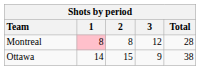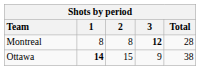(101, 42) pink background -> (101, 42) no background
(157, 42) normal -> (157, 42) bold
(99, 57) normal -> (99, 57) bold
